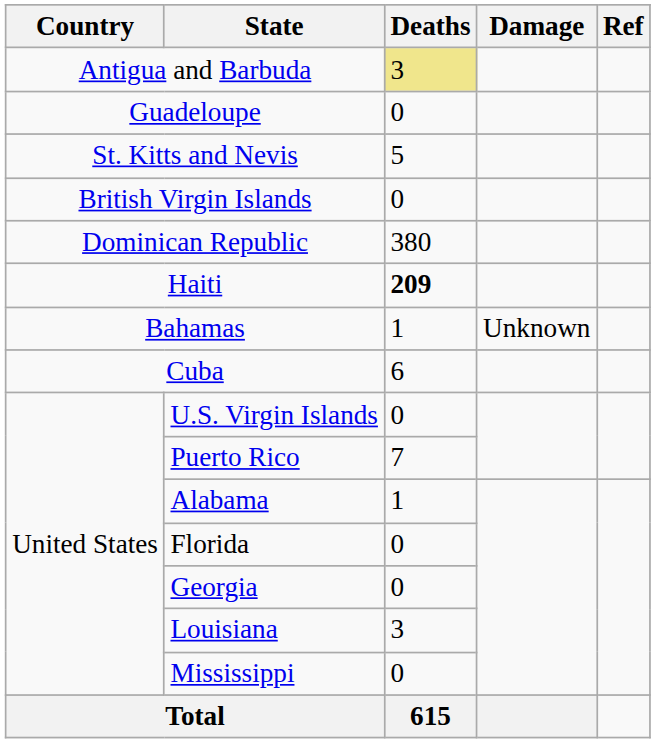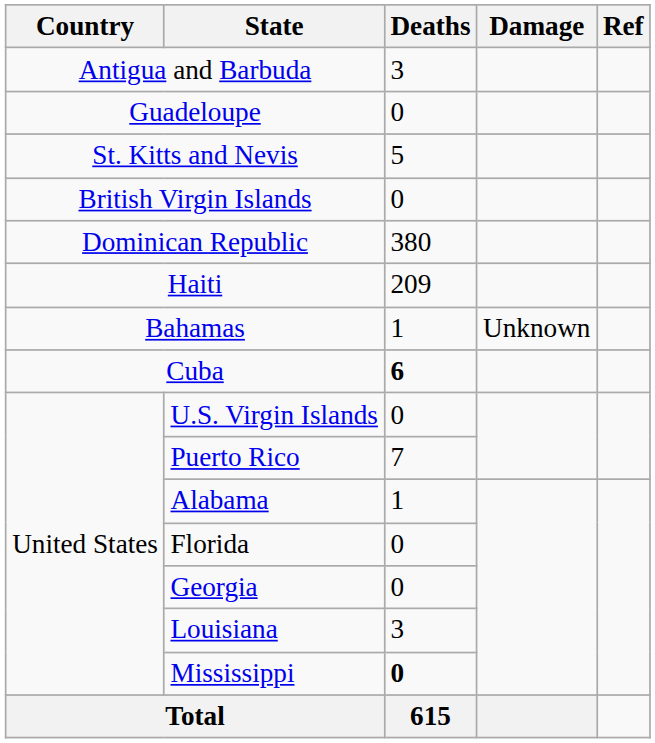(397, 69) khaki background -> (397, 69) no background
(411, 284) bold -> (411, 284) normal
(397, 371) normal -> (397, 371) bold
(397, 673) normal -> (397, 673) bold
